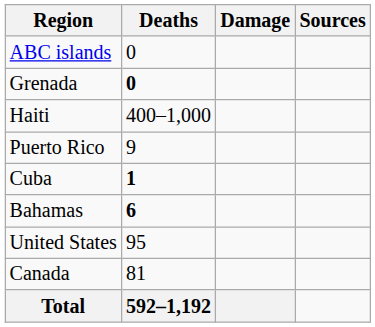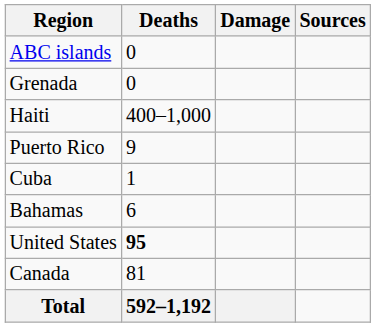(131, 83) bold -> (131, 83) normal
(131, 178) bold -> (131, 178) normal
(131, 210) bold -> (131, 210) normal
(136, 242) normal -> (136, 242) bold
